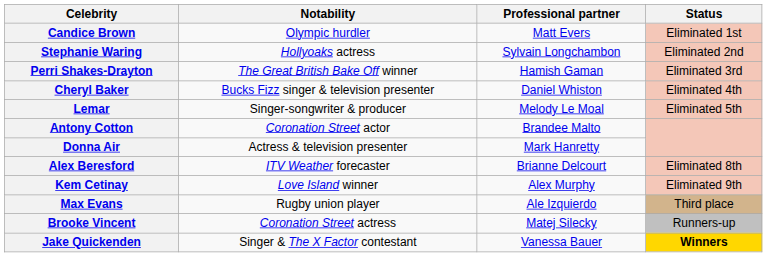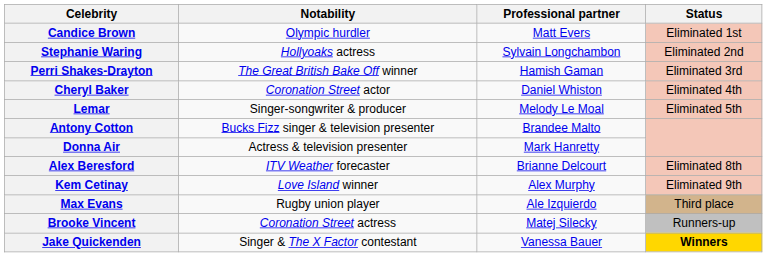(328, 90) Bucks Fizz singer & television presenter -> (328, 90) Coronation Street actor
(328, 128) Coronation Street actor -> (328, 128) Bucks Fizz singer & television presenter
